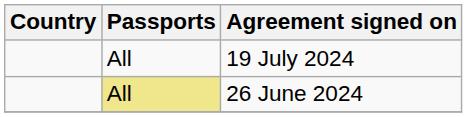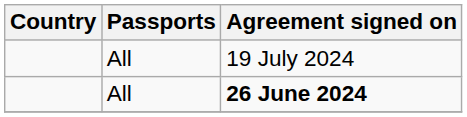(119, 93) khaki background -> (119, 93) no background
(295, 93) normal -> (297, 93) bold
